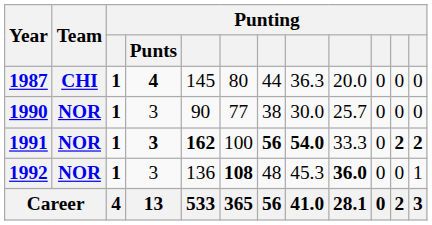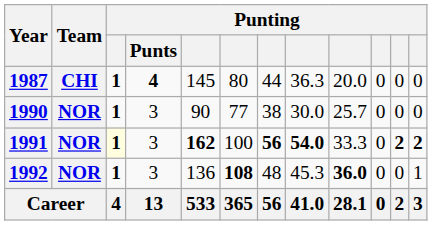(116, 142) no background -> (116, 142) lightyellow background
(153, 142) bold -> (153, 142) normal
